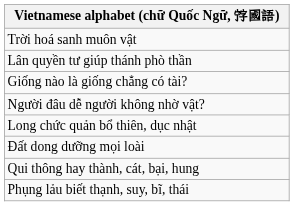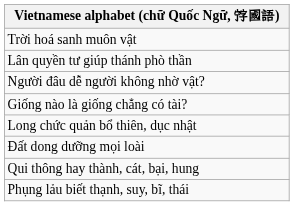(97, 82) Giống nào là giống chẳng có tài? -> (106, 82) Người đâu dễ người không nhờ vật?
(106, 104) Người đâu dễ người không nhờ vật? -> (97, 104) Giống nào là giống chẳng có tài?
